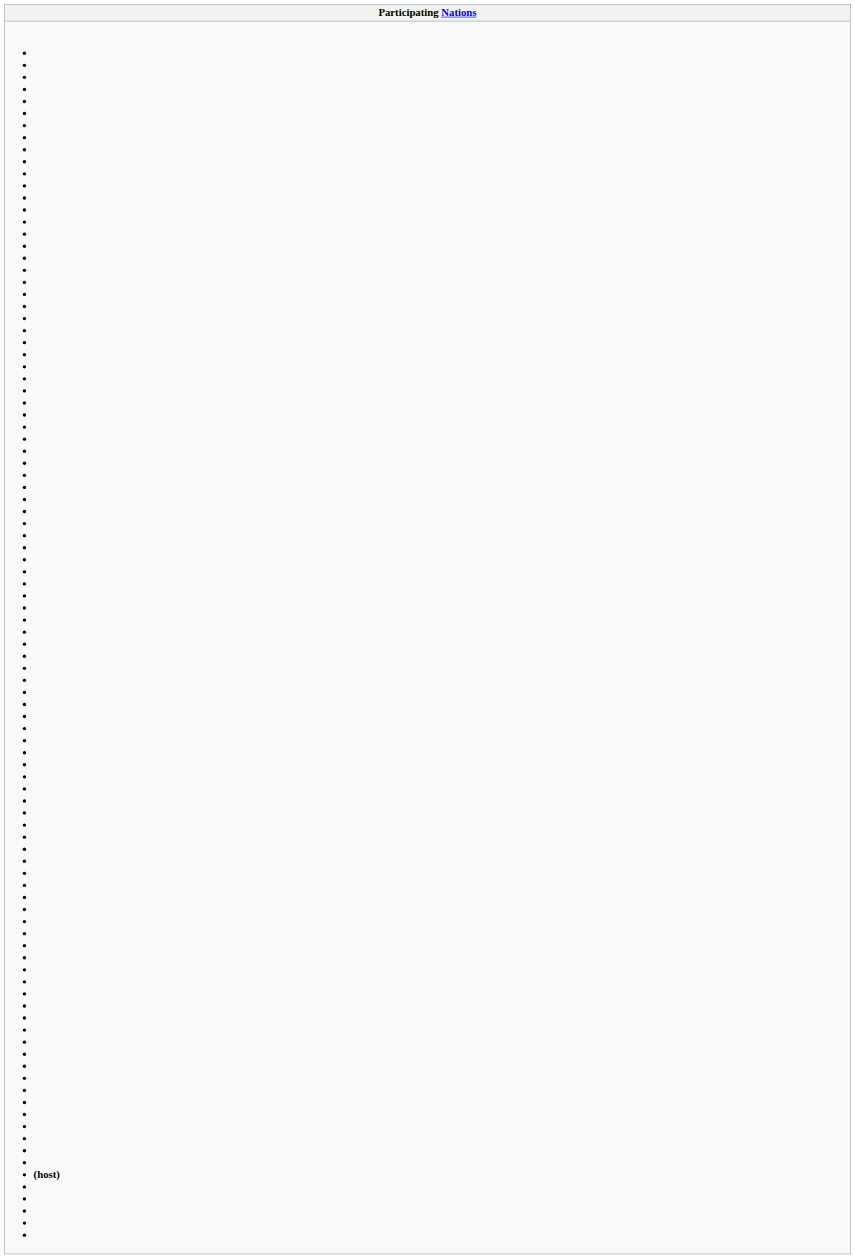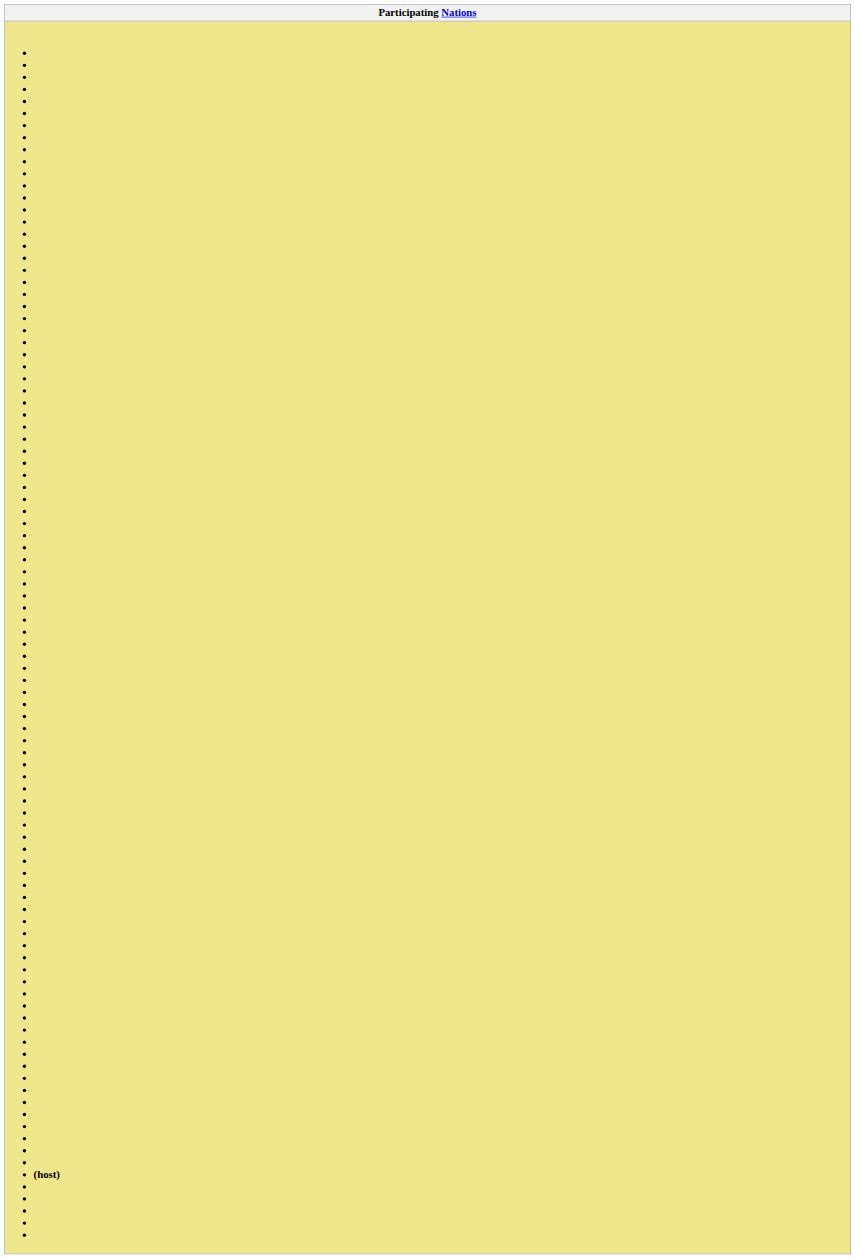(427, 644) no background -> (427, 644) khaki background
